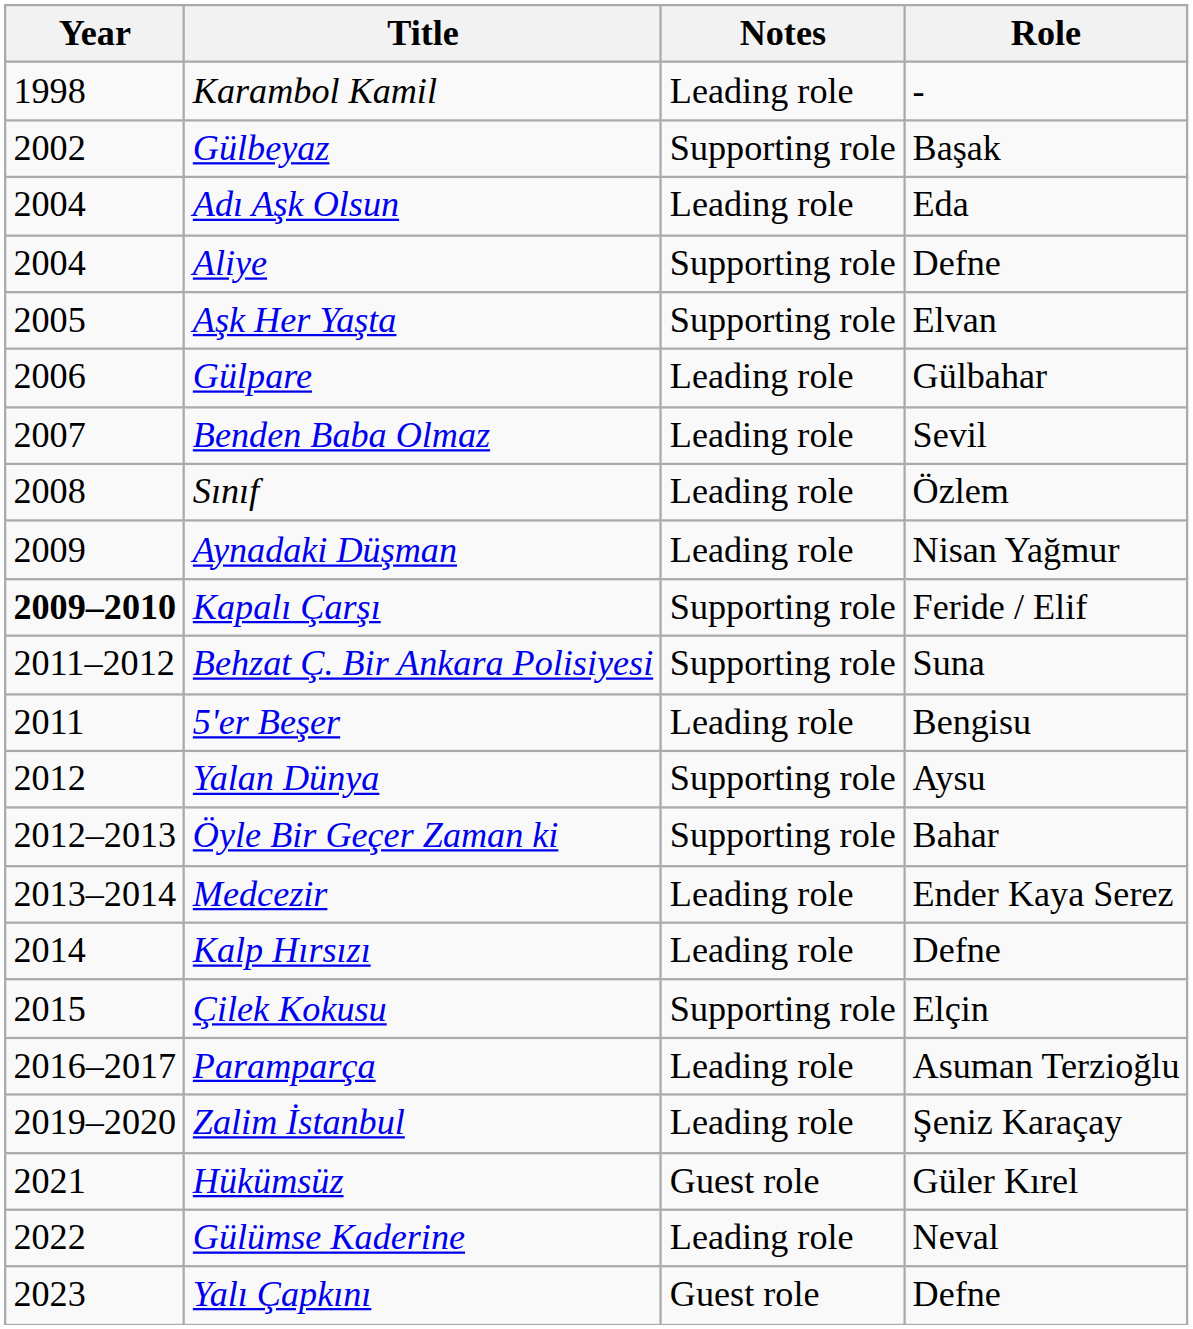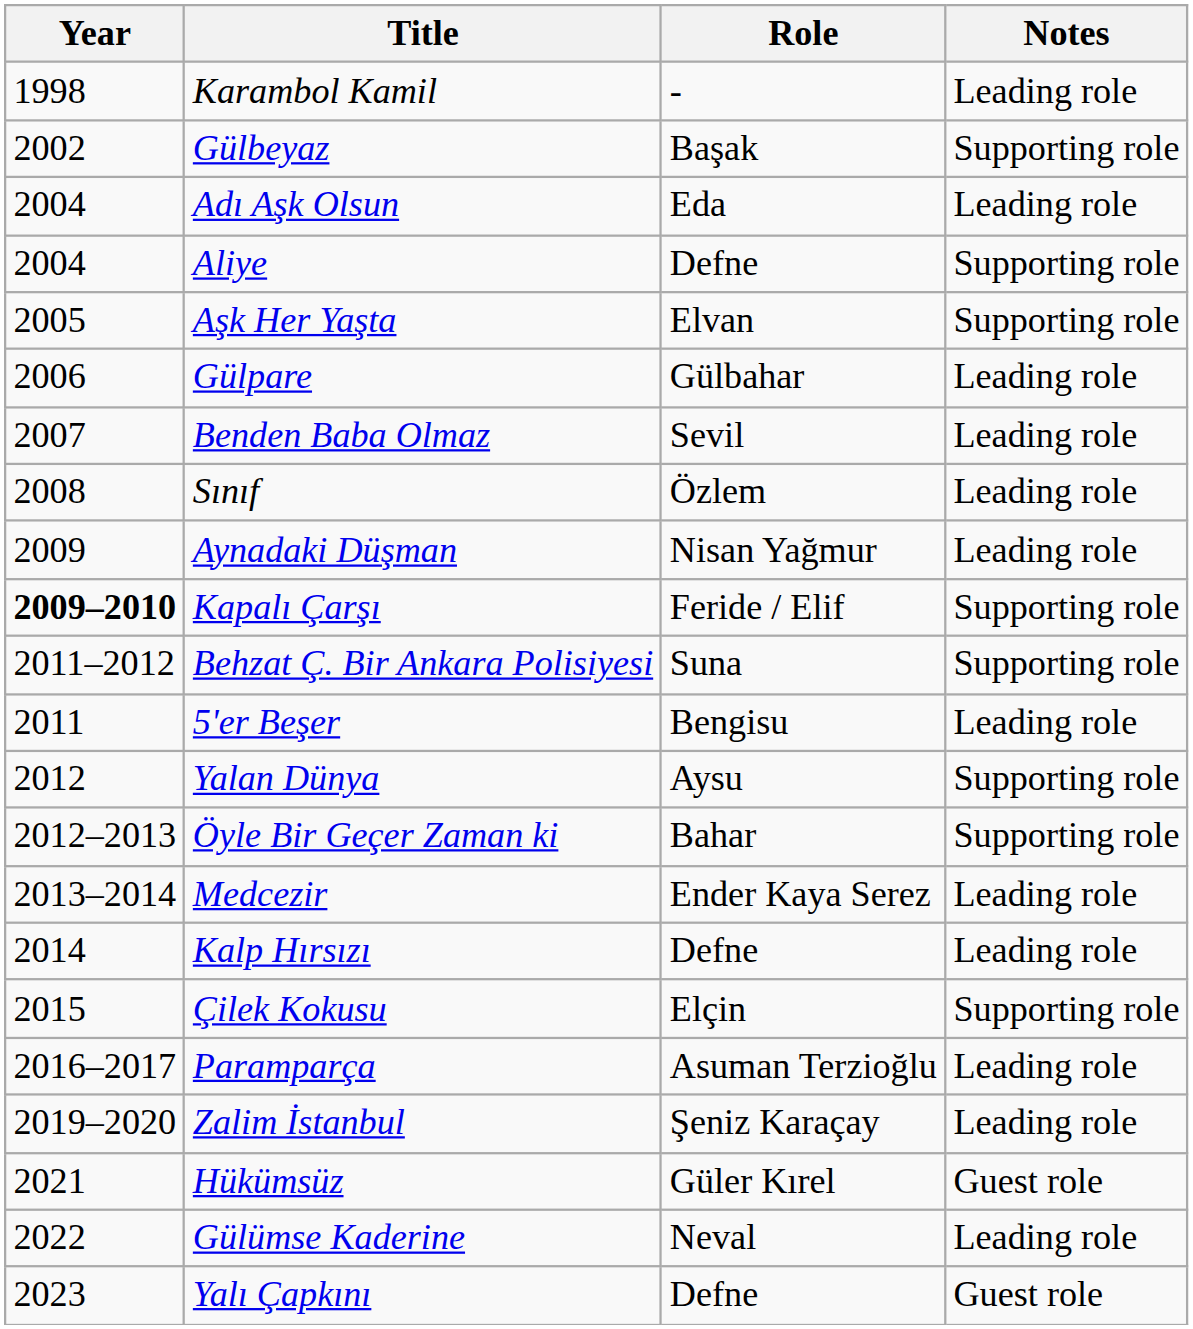columns swapped: (1046, 33) <-> (783, 33)
